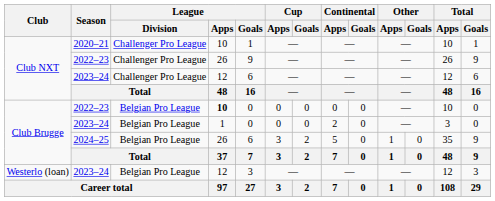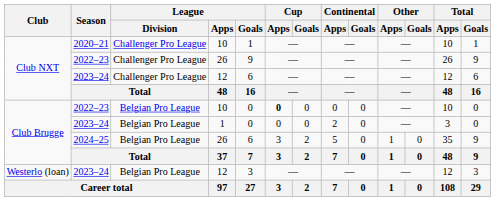(222, 108) bold -> (222, 108) normal
(279, 108) normal -> (279, 108) bold
